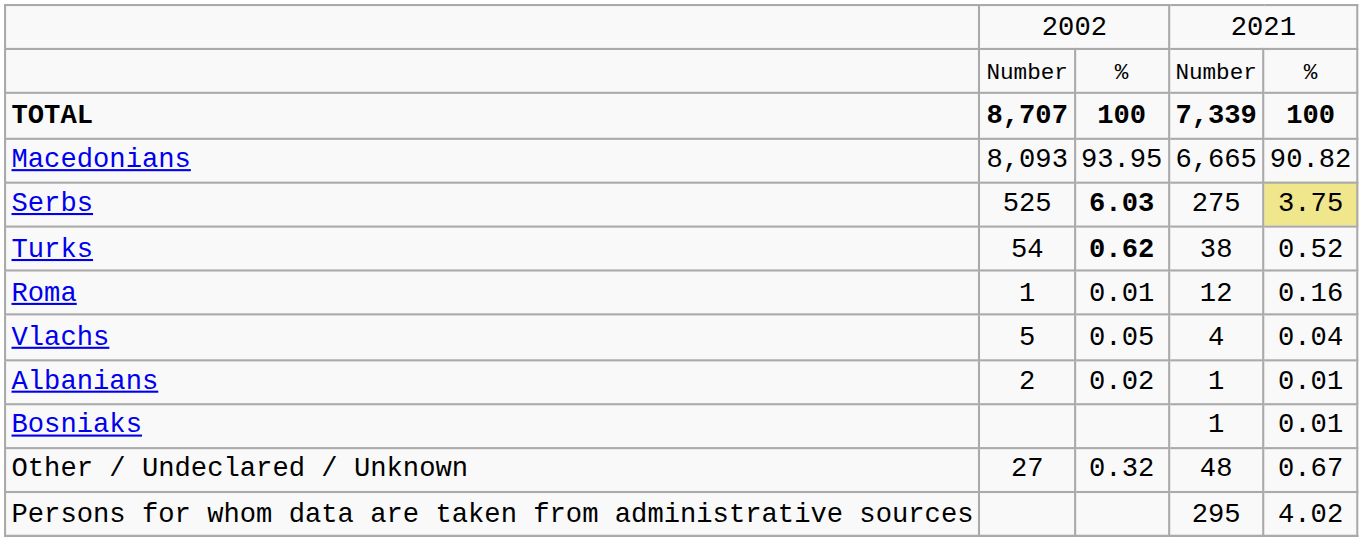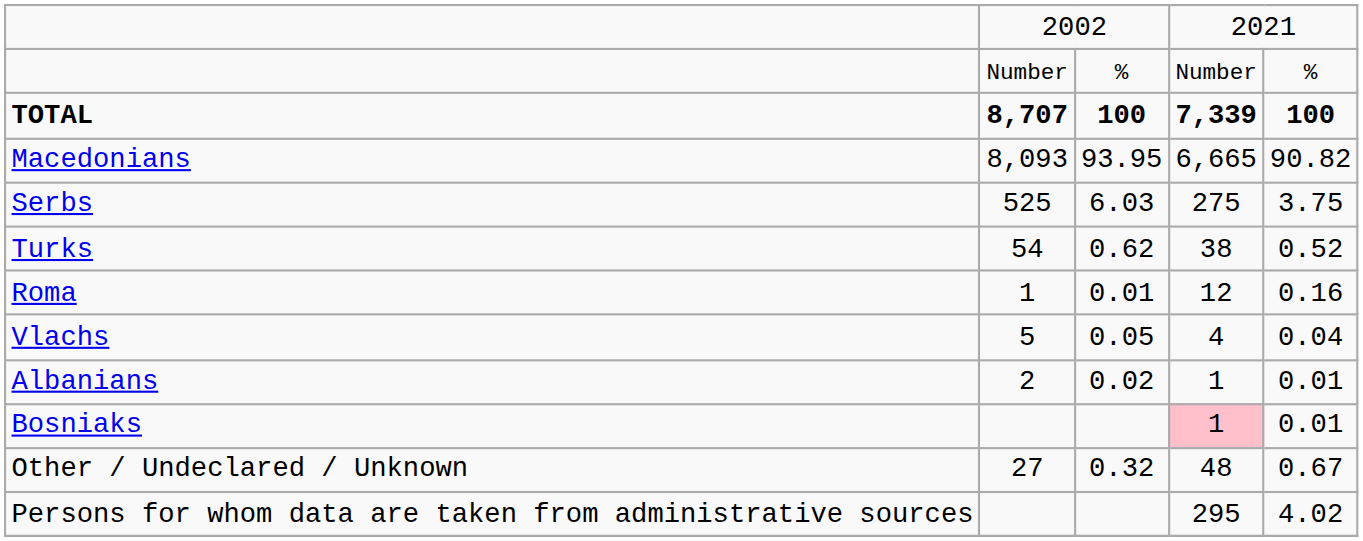(1122, 204) bold -> (1122, 204) normal
(1311, 204) khaki background -> (1311, 204) no background
(1122, 249) bold -> (1122, 249) normal
(1216, 426) no background -> (1216, 426) pink background
